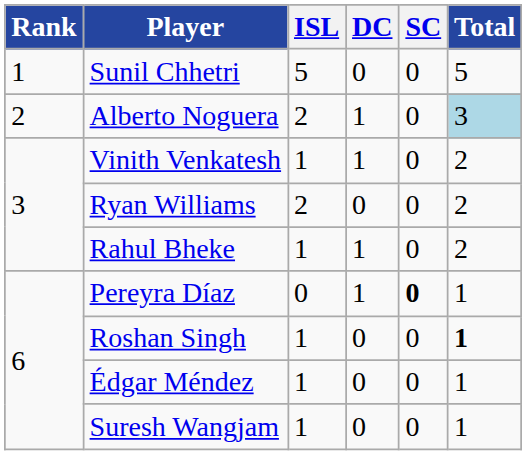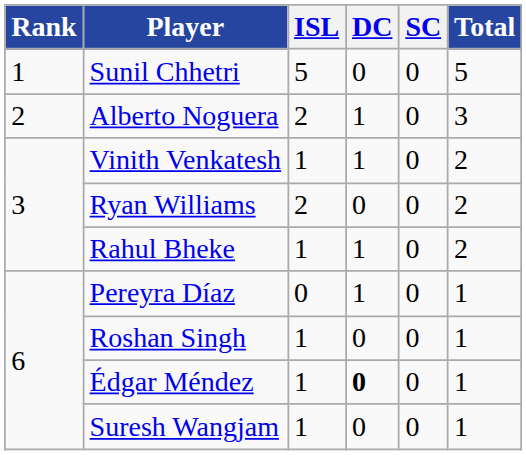(461, 115) lightblue background -> (461, 115) no background
(412, 293) bold -> (412, 293) normal
(461, 337) bold -> (461, 337) normal
(359, 381) normal -> (359, 381) bold
